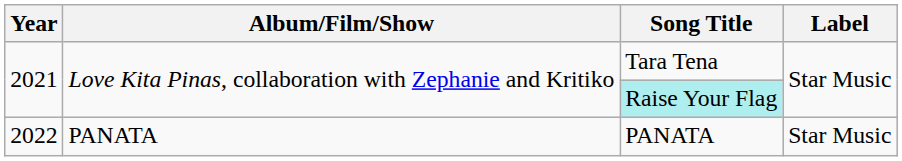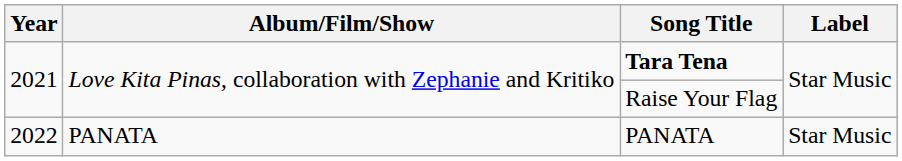(672, 60) normal -> (676, 60) bold
(701, 98) paleturquoise background -> (701, 98) no background
